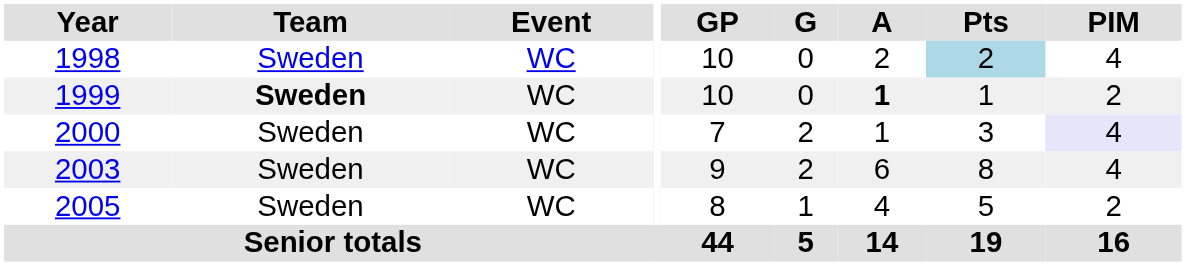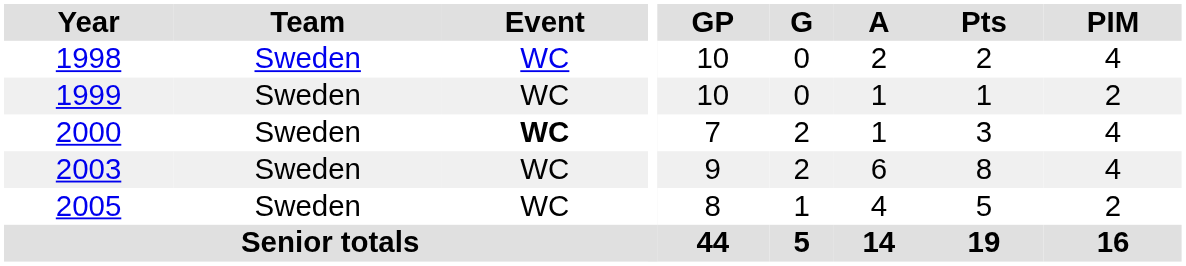(986, 58) lightblue background -> (984, 58) no background
(311, 95) bold -> (308, 95) normal
(882, 95) bold -> (879, 95) normal
(551, 132) normal -> (545, 132) bold
(1114, 132) lavender background -> (1113, 132) no background
